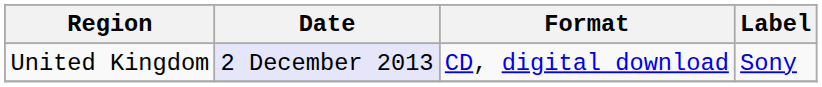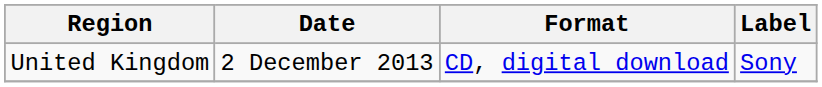(327, 63) lavender background -> (327, 63) no background
